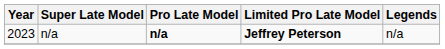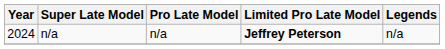(21, 34) 2023 -> (21, 34) 2024
(159, 34) bold -> (158, 34) normal
